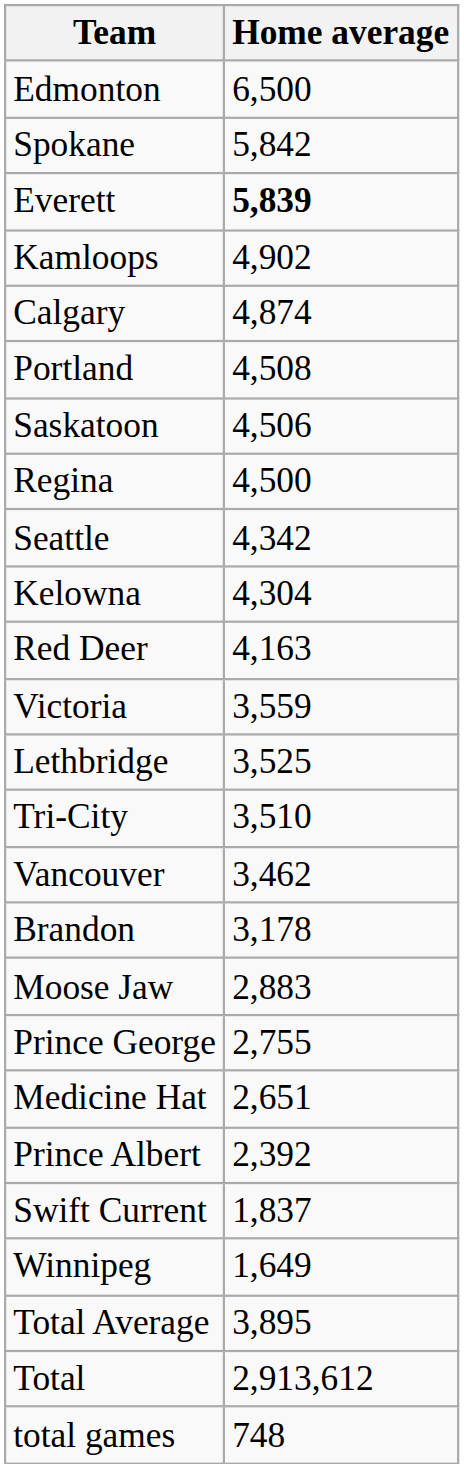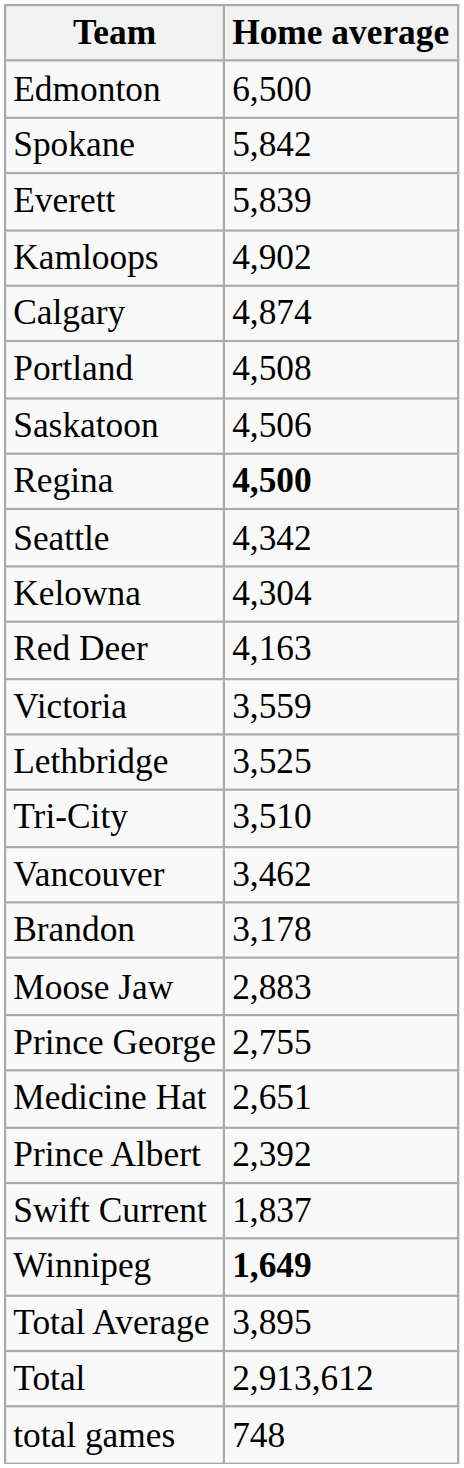(272, 200) bold -> (272, 200) normal
(272, 481) normal -> (272, 481) bold
(272, 1266) normal -> (272, 1266) bold
